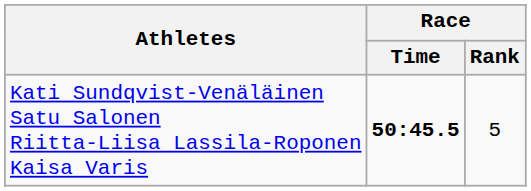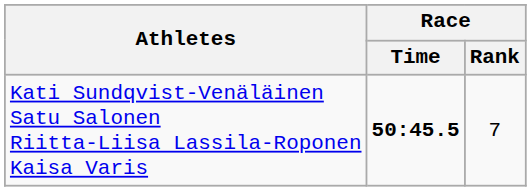(495, 130) 5 -> (495, 130) 7
